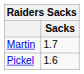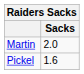(51, 45) 1.7 -> (51, 45) 2.0
